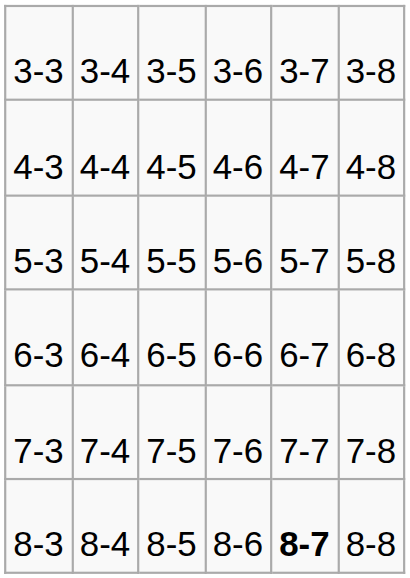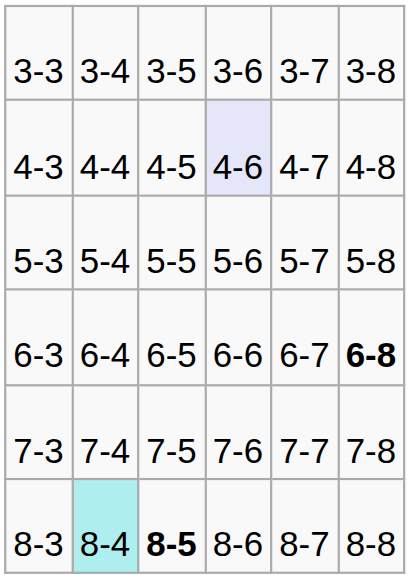(238, 166) no background -> (238, 166) lavender background
(371, 355) normal -> (371, 355) bold
(105, 545) no background -> (105, 545) paleturquoise background
(171, 545) normal -> (171, 545) bold
(304, 545) bold -> (304, 545) normal
